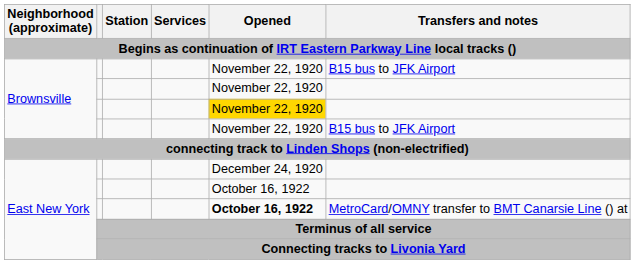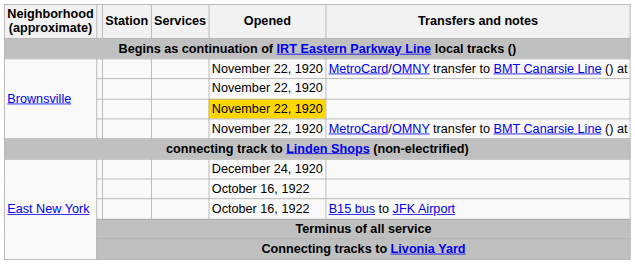(392, 68) B15 bus to JFK Airport -> (478, 68) MetroCard/OMNY transfer to BMT Canarsie Line () at
(392, 128) B15 bus to JFK Airport -> (478, 128) MetroCard/OMNY transfer to BMT Canarsie Line () at
(262, 209) bold -> (261, 209) normal
(478, 209) MetroCard/OMNY transfer to BMT Canarsie Line () at -> (392, 209) B15 bus to JFK Airport
